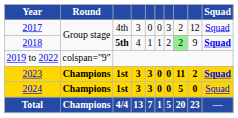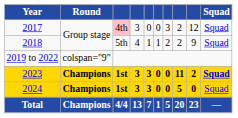(122, 27) no background -> (121, 27) pink background
(122, 43) bold -> (121, 43) normal
(181, 43) lightgreen background -> (179, 43) no background
(218, 43) bold -> (216, 43) normal
